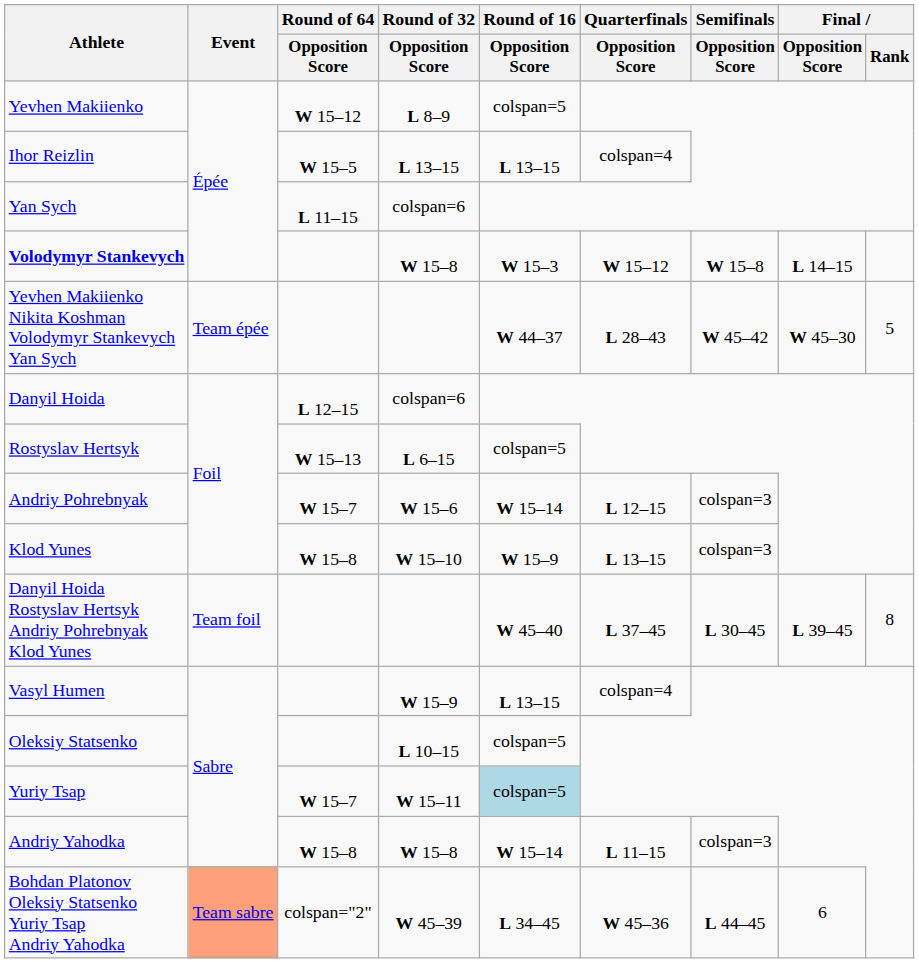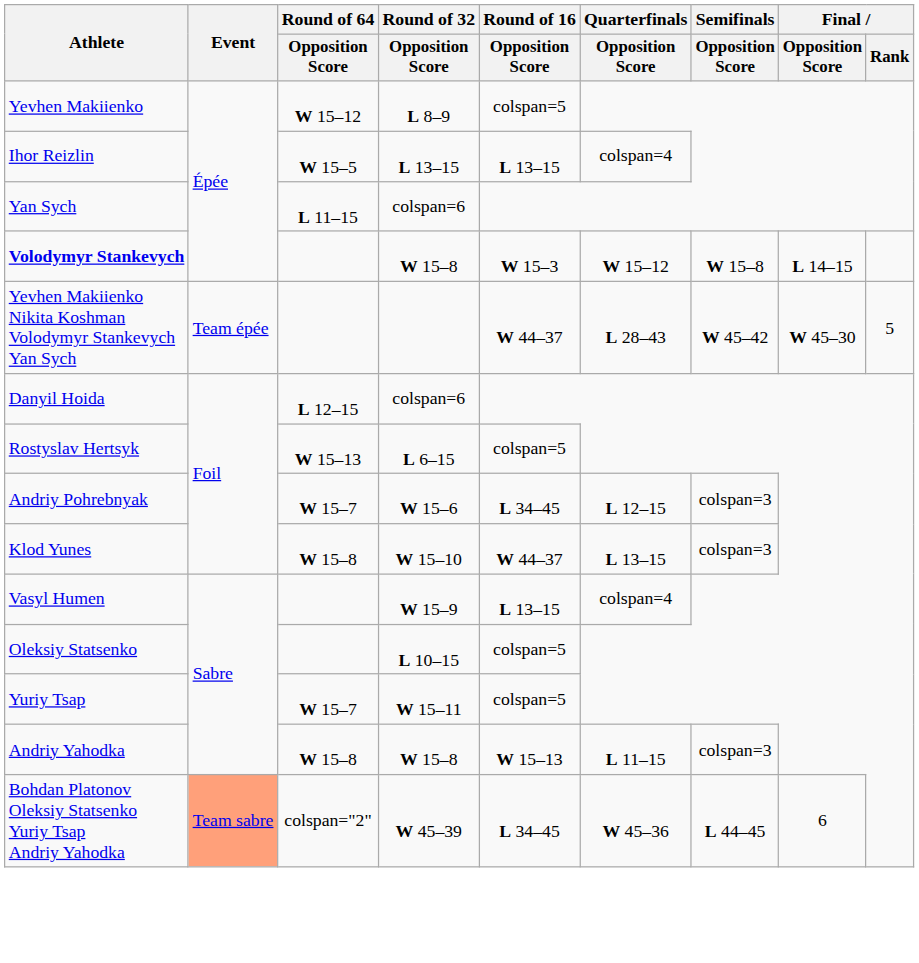(530, 509) W 15–14 -> (530, 509) L 34–45
(530, 559) W 15–9 -> (530, 559) W 44–37
- row: (78, 620)
(530, 791) lightblue background -> (530, 699) no background
(530, 852) W 15–14 -> (530, 760) W 15–13
